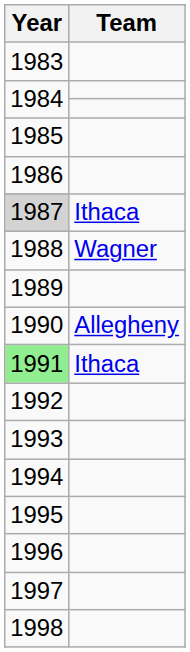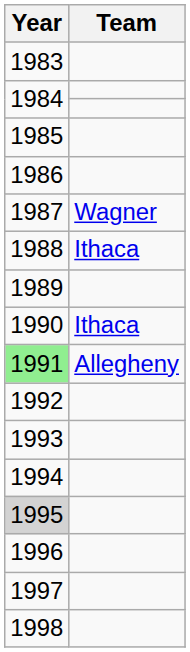(37, 212) lightgrey background -> (37, 212) no background
(107, 212) Ithaca -> (116, 212) Wagner
(116, 250) Wagner -> (107, 250) Ithaca
(127, 325) Allegheny -> (107, 325) Ithaca
(107, 363) Ithaca -> (127, 363) Allegheny
(37, 514) no background -> (37, 514) lightgrey background
